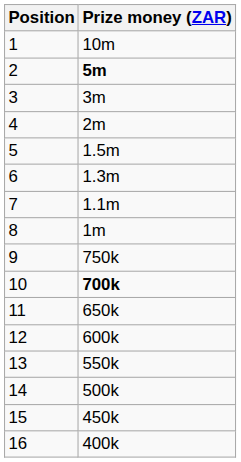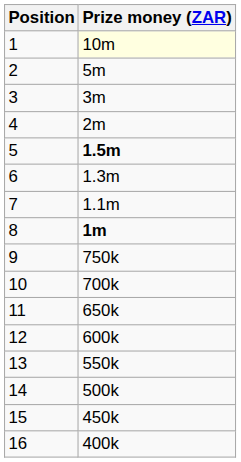(99, 44) no background -> (99, 44) lightyellow background
(95, 71) bold -> (94, 71) normal
(101, 151) normal -> (102, 151) bold
(94, 230) normal -> (95, 230) bold
(101, 284) bold -> (101, 284) normal
